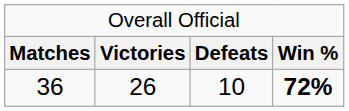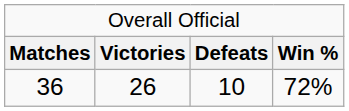(308, 87) bold -> (308, 87) normal
